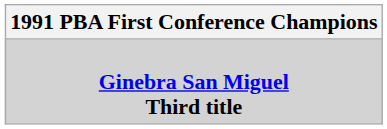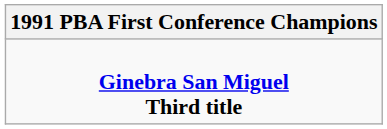(194, 93) lightgrey background -> (194, 93) no background
